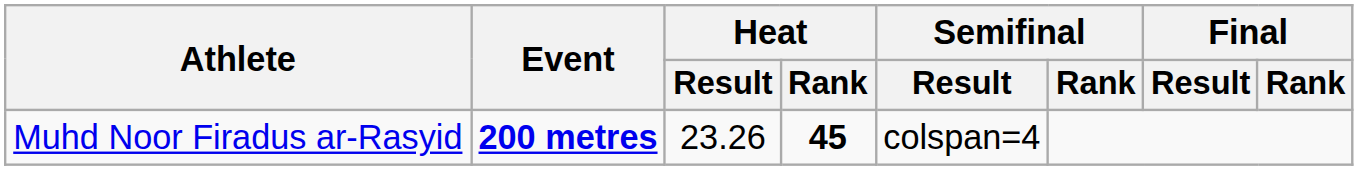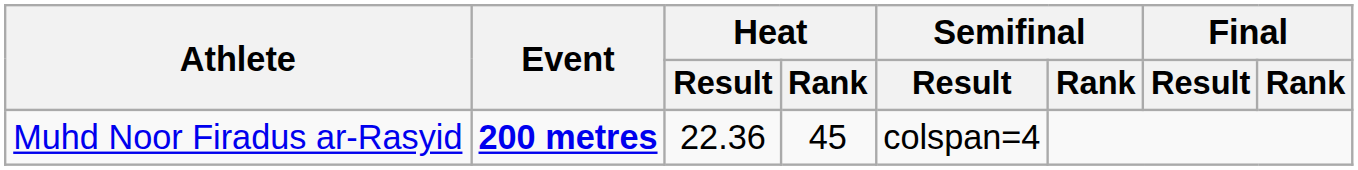(723, 138) 23.26 -> (723, 138) 22.36
(828, 138) bold -> (828, 138) normal
